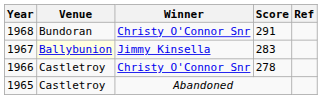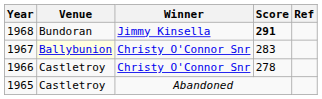(184, 31) Christy O'Connor Snr -> (164, 31) Jimmy Kinsella
(266, 31) normal -> (266, 31) bold
(164, 49) Jimmy Kinsella -> (184, 49) Christy O'Connor Snr
